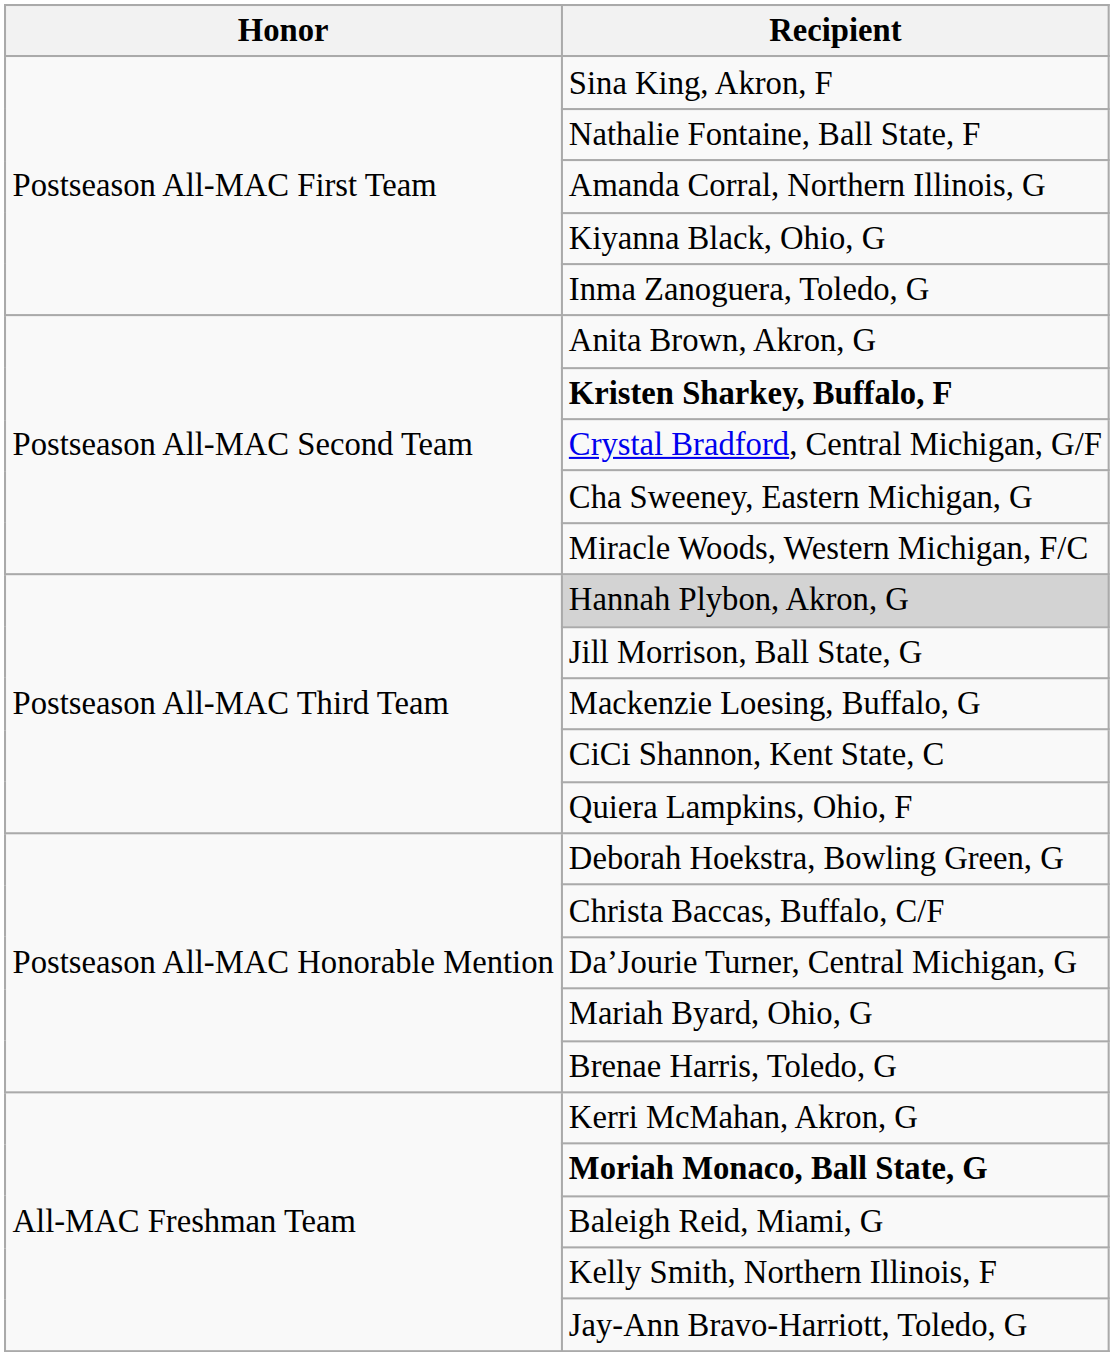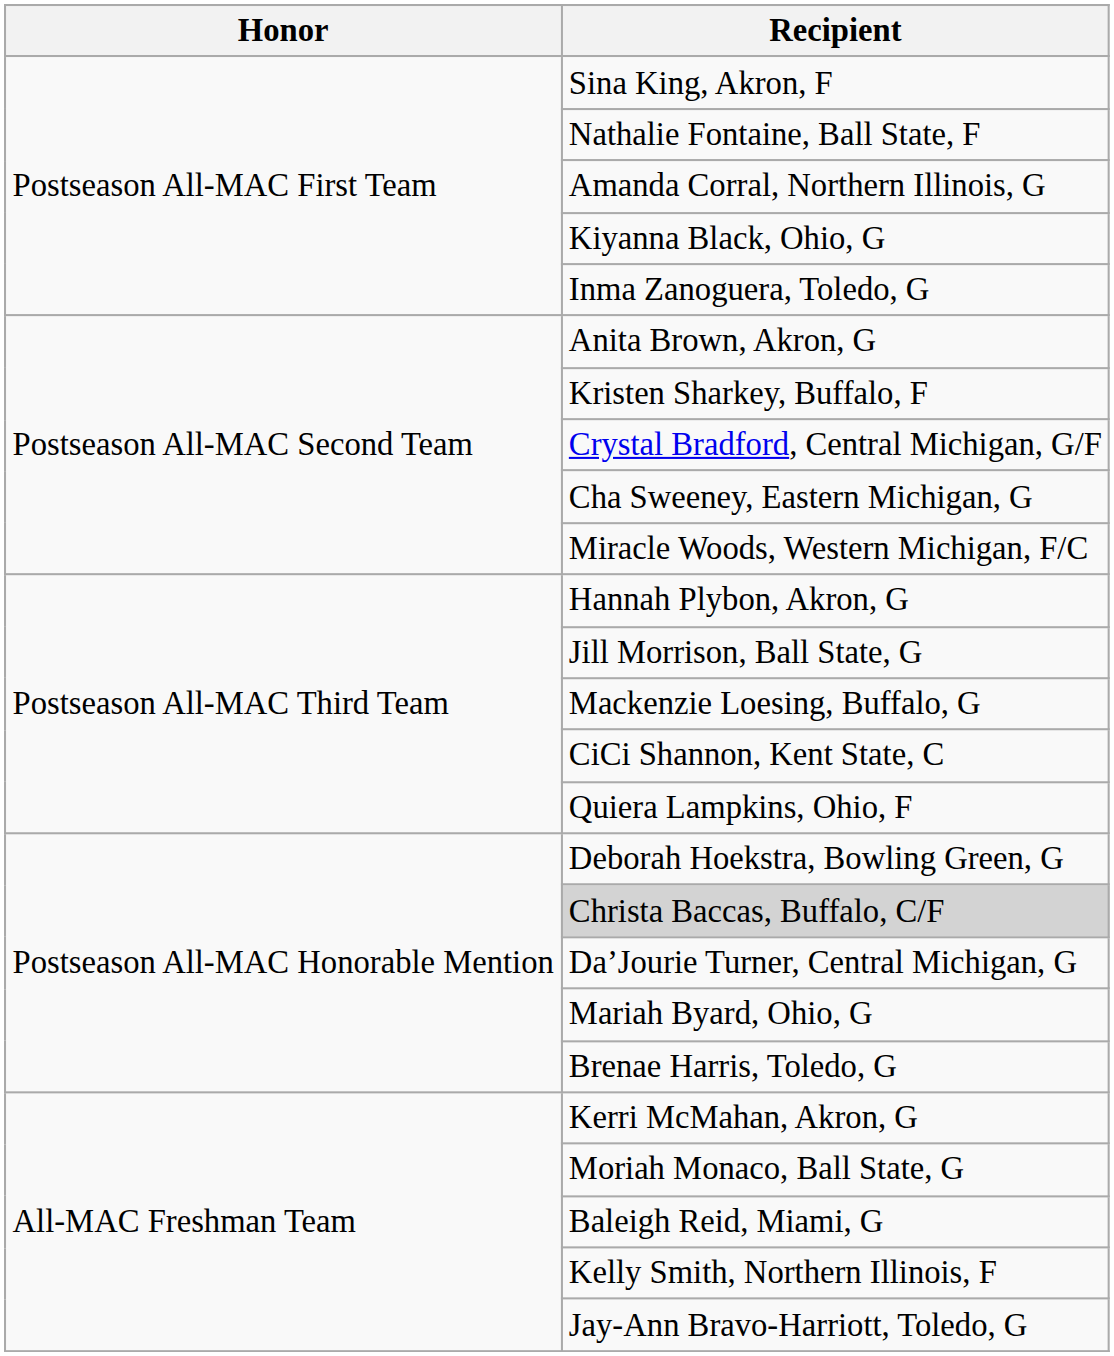(761, 392) bold -> (748, 392) normal
(739, 599) lightgrey background -> (739, 599) no background
(757, 910) no background -> (757, 910) lightgrey background
(778, 1169) bold -> (766, 1169) normal
